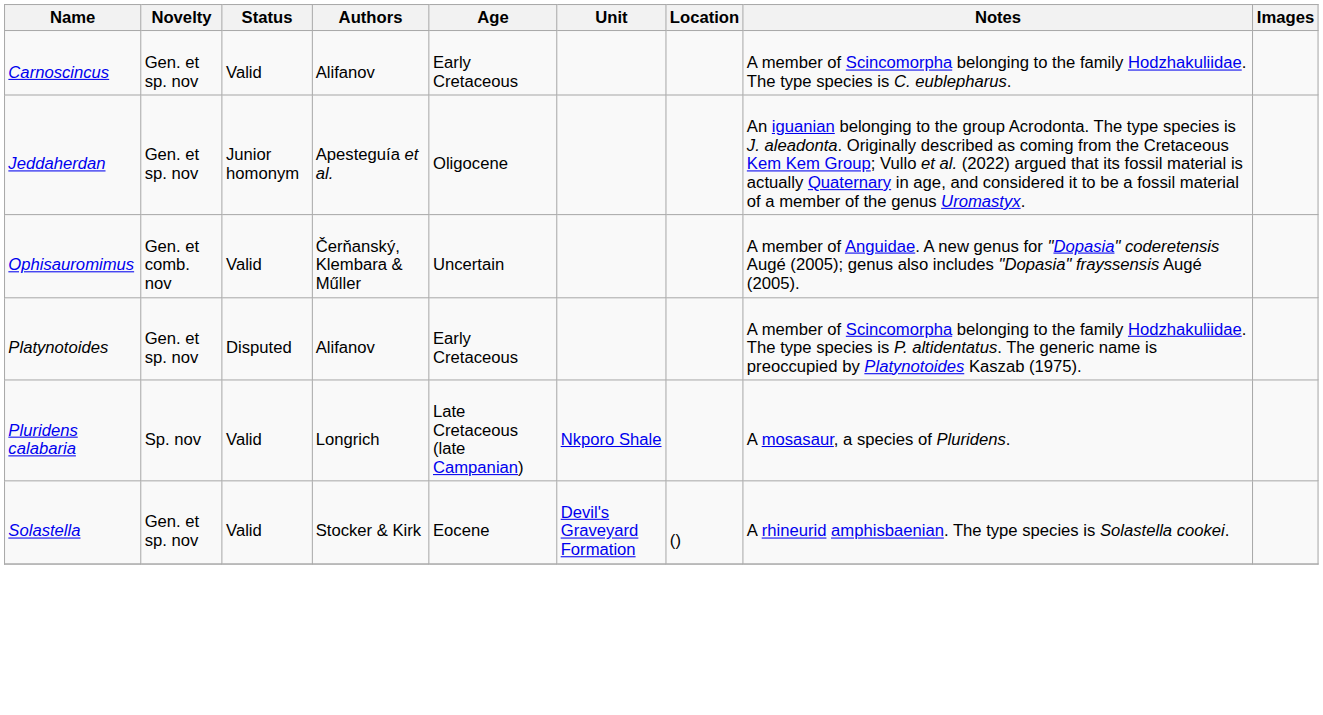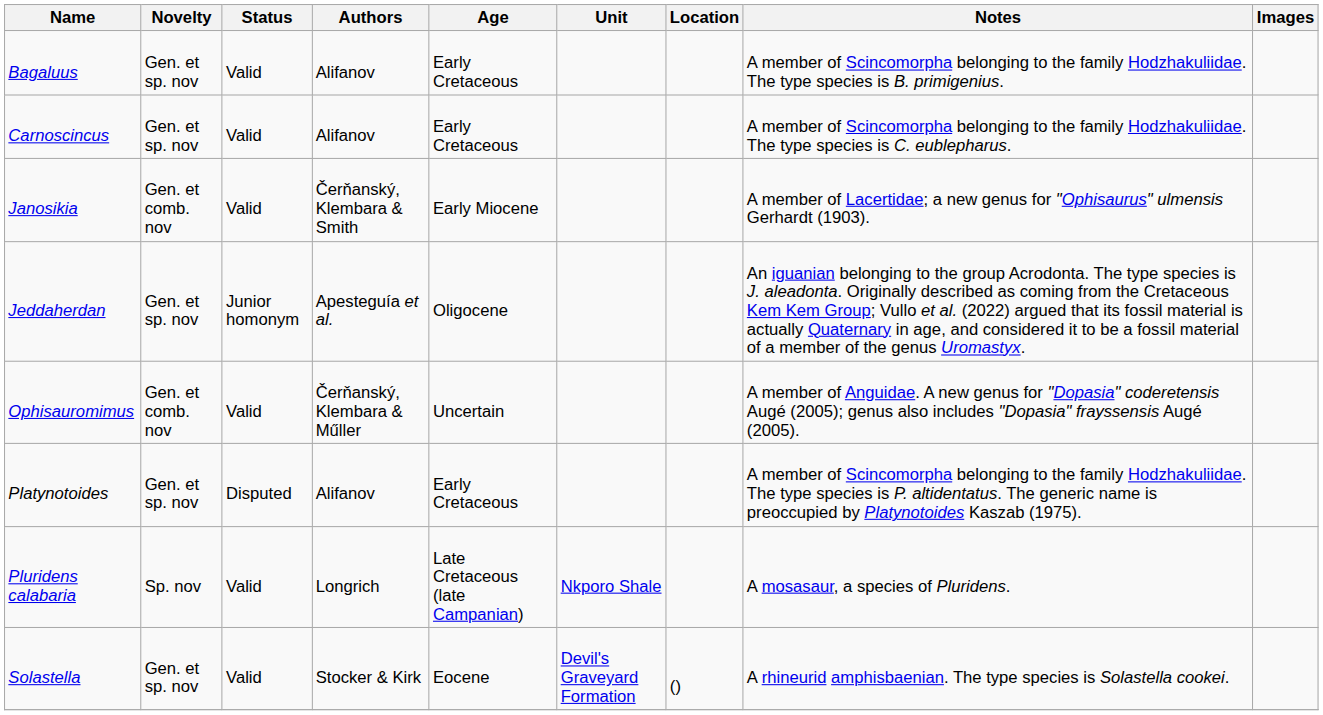+ row: (43, 72)
+ row: (43, 209)
